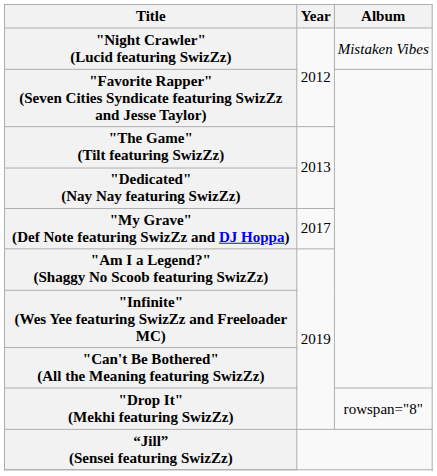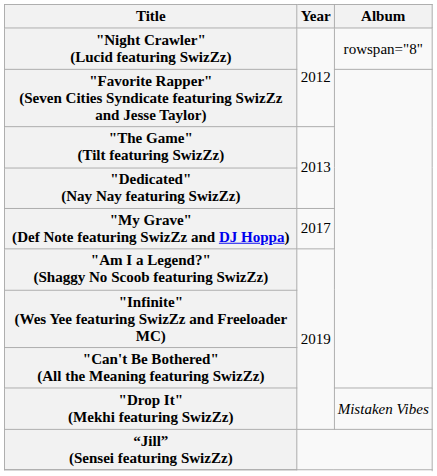(383, 48) Mistaken Vibes -> (383, 48) rowspan="8"
(383, 408) rowspan="8" -> (383, 408) Mistaken Vibes
